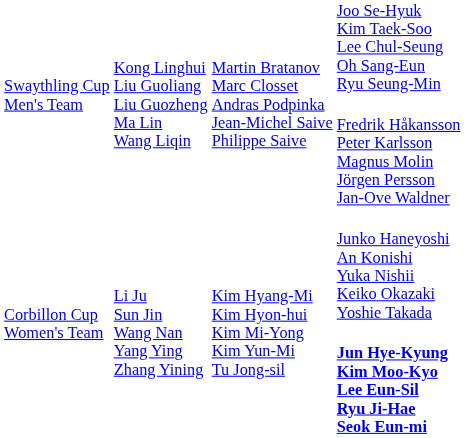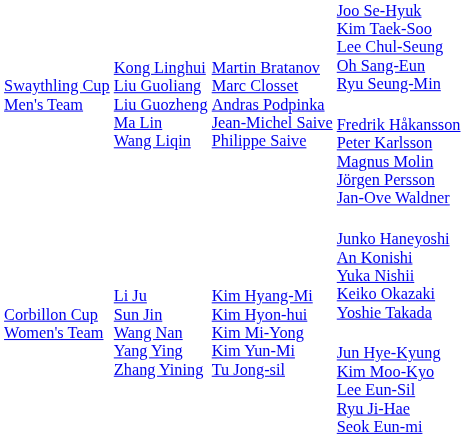(392, 390) bold -> (389, 390) normal
